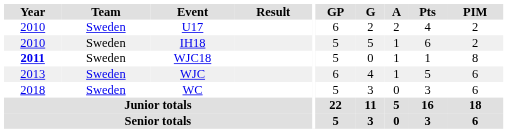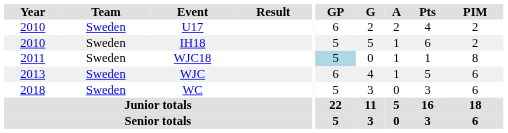(33, 58) bold -> (33, 58) normal
(336, 58) no background -> (336, 58) lightblue background
